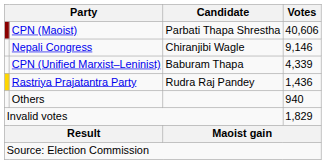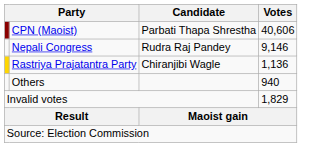(205, 47) Chiranjibi Wagle -> (186, 47) Rudra Raj Pandey
- row: (86, 64)
(210, 82) Rudra Raj Pandey -> (181, 64) Chiranjibi Wagle
(299, 82) 1,436 -> (275, 64) 1,136
